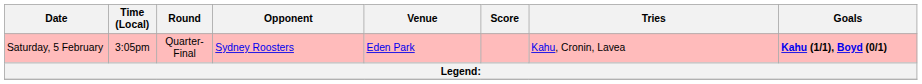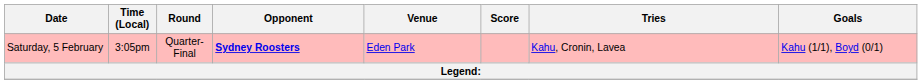(255, 48) normal -> (257, 48) bold
(834, 48) bold -> (832, 48) normal
